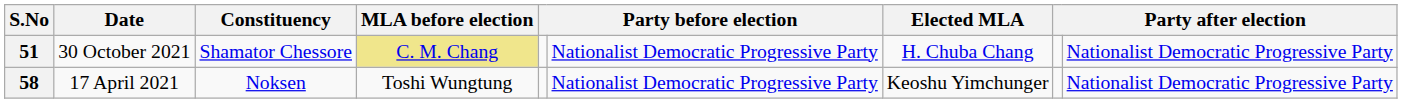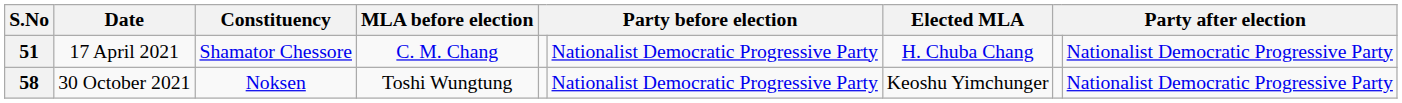(124, 51) 30 October 2021 -> (124, 51) 17 April 2021
(447, 51) khaki background -> (447, 51) no background
(124, 82) 17 April 2021 -> (124, 82) 30 October 2021
